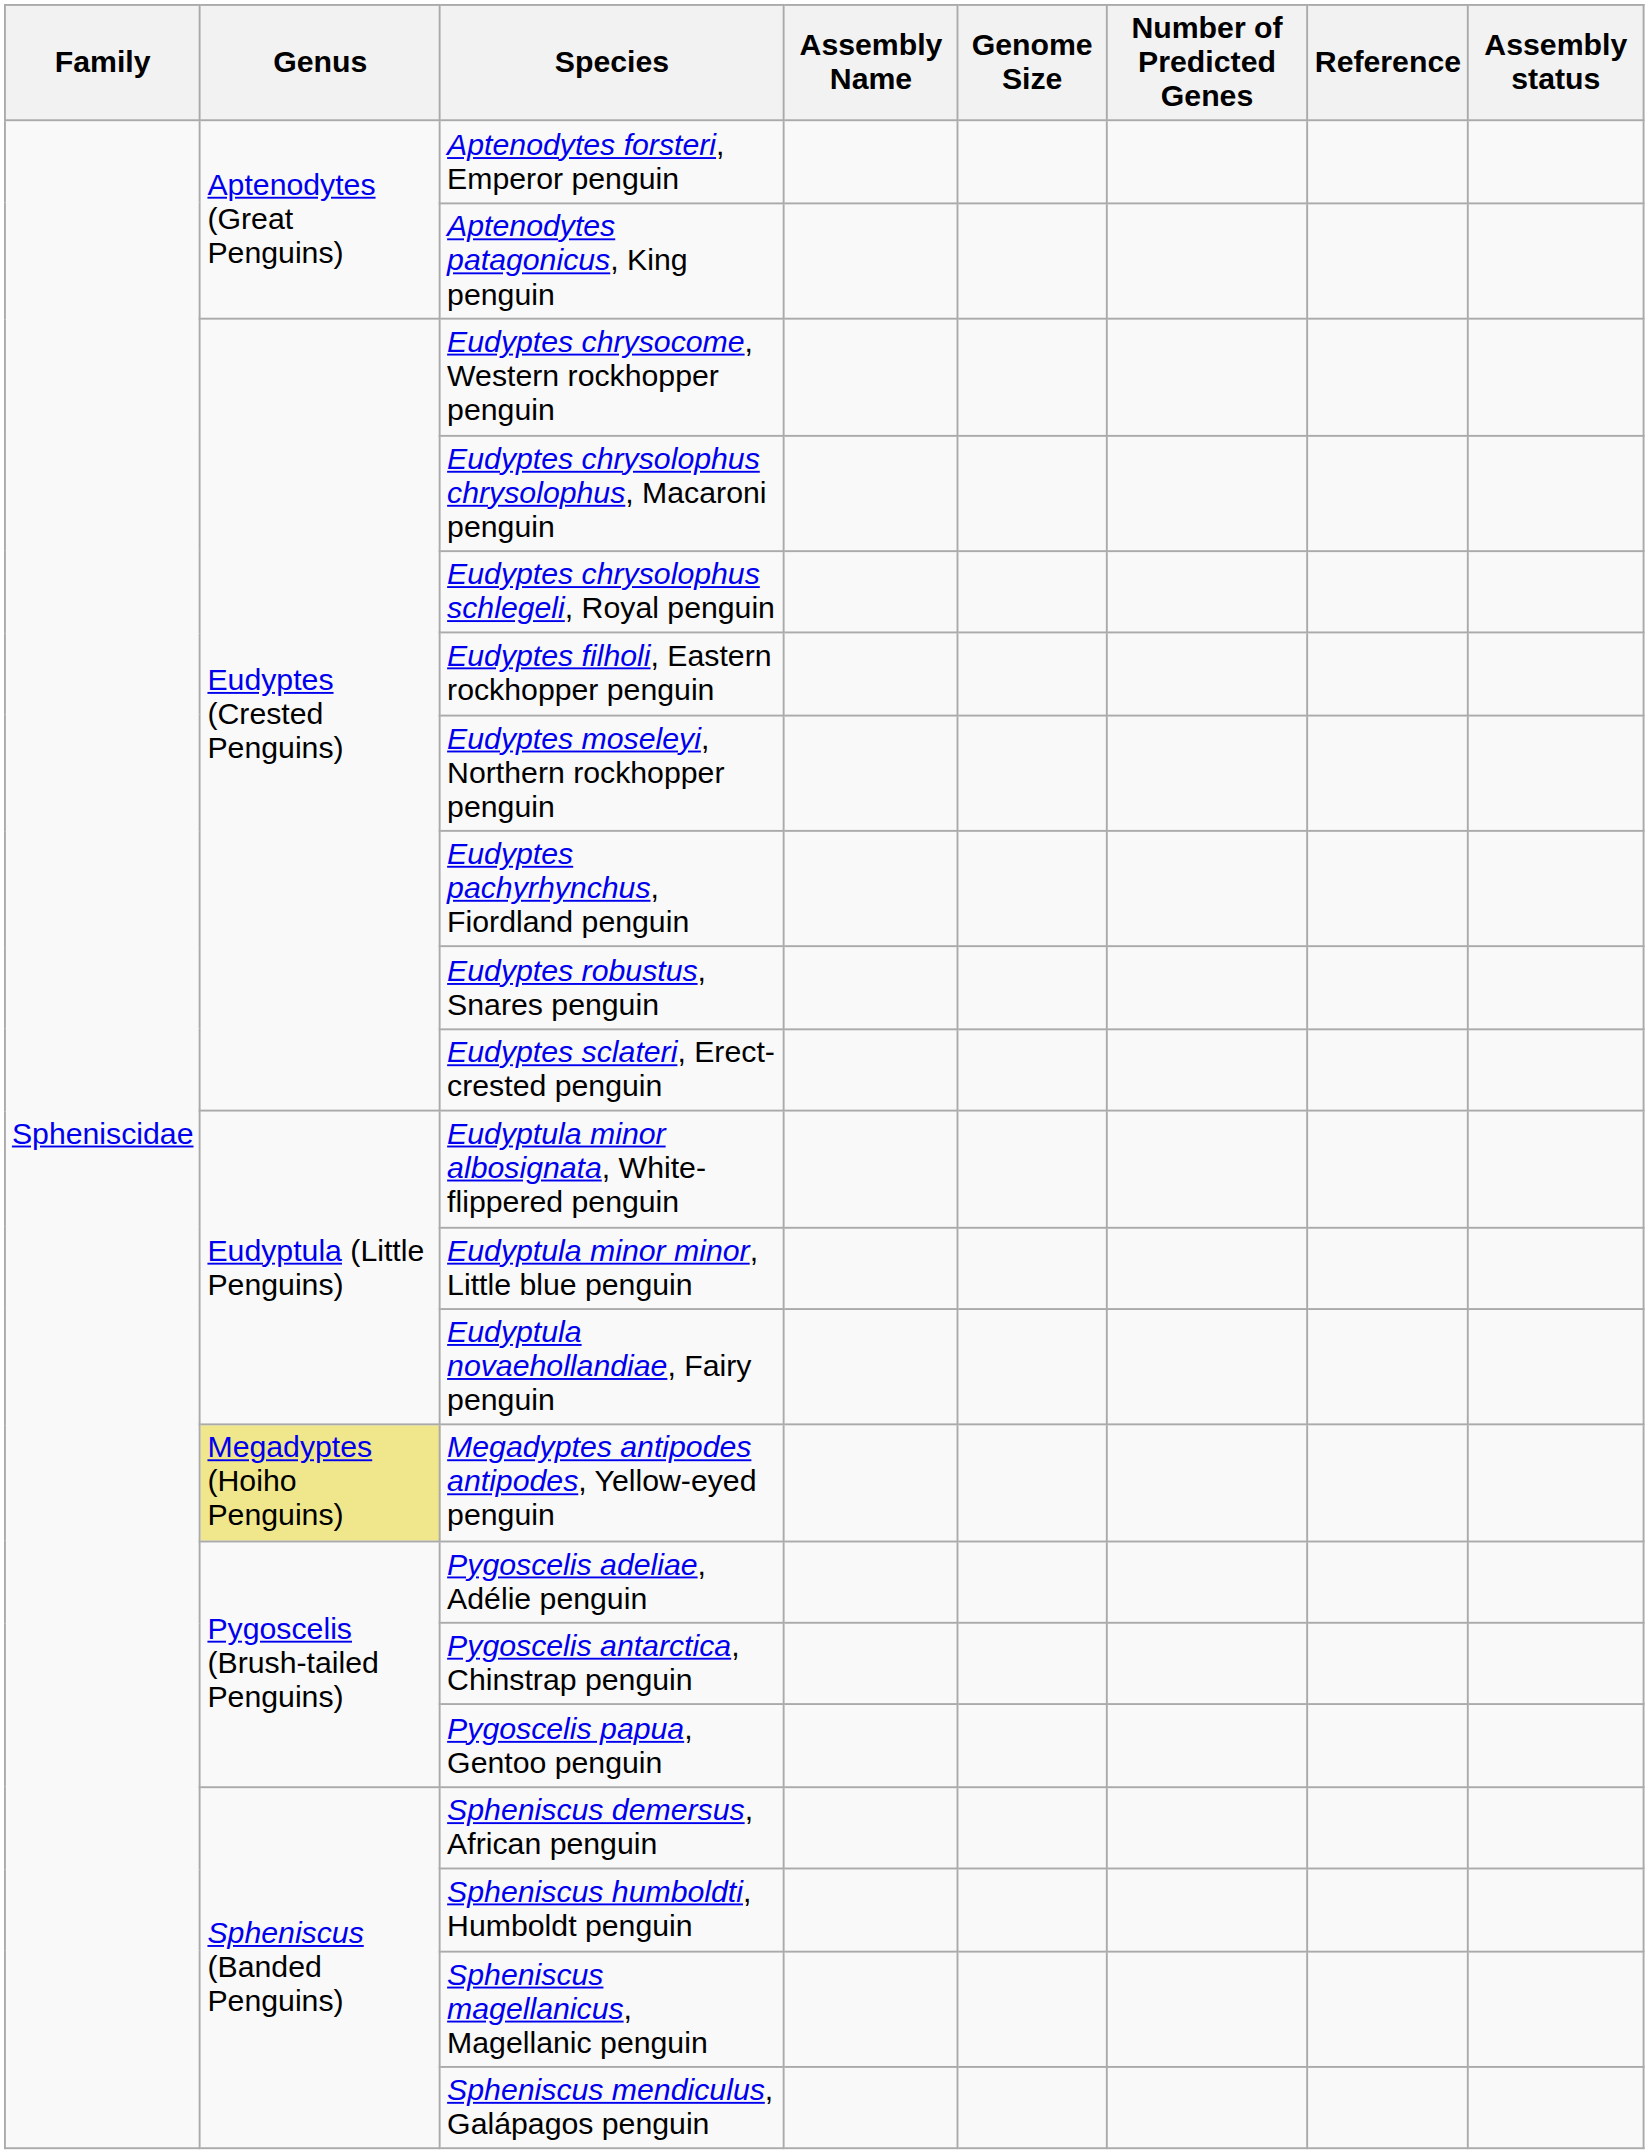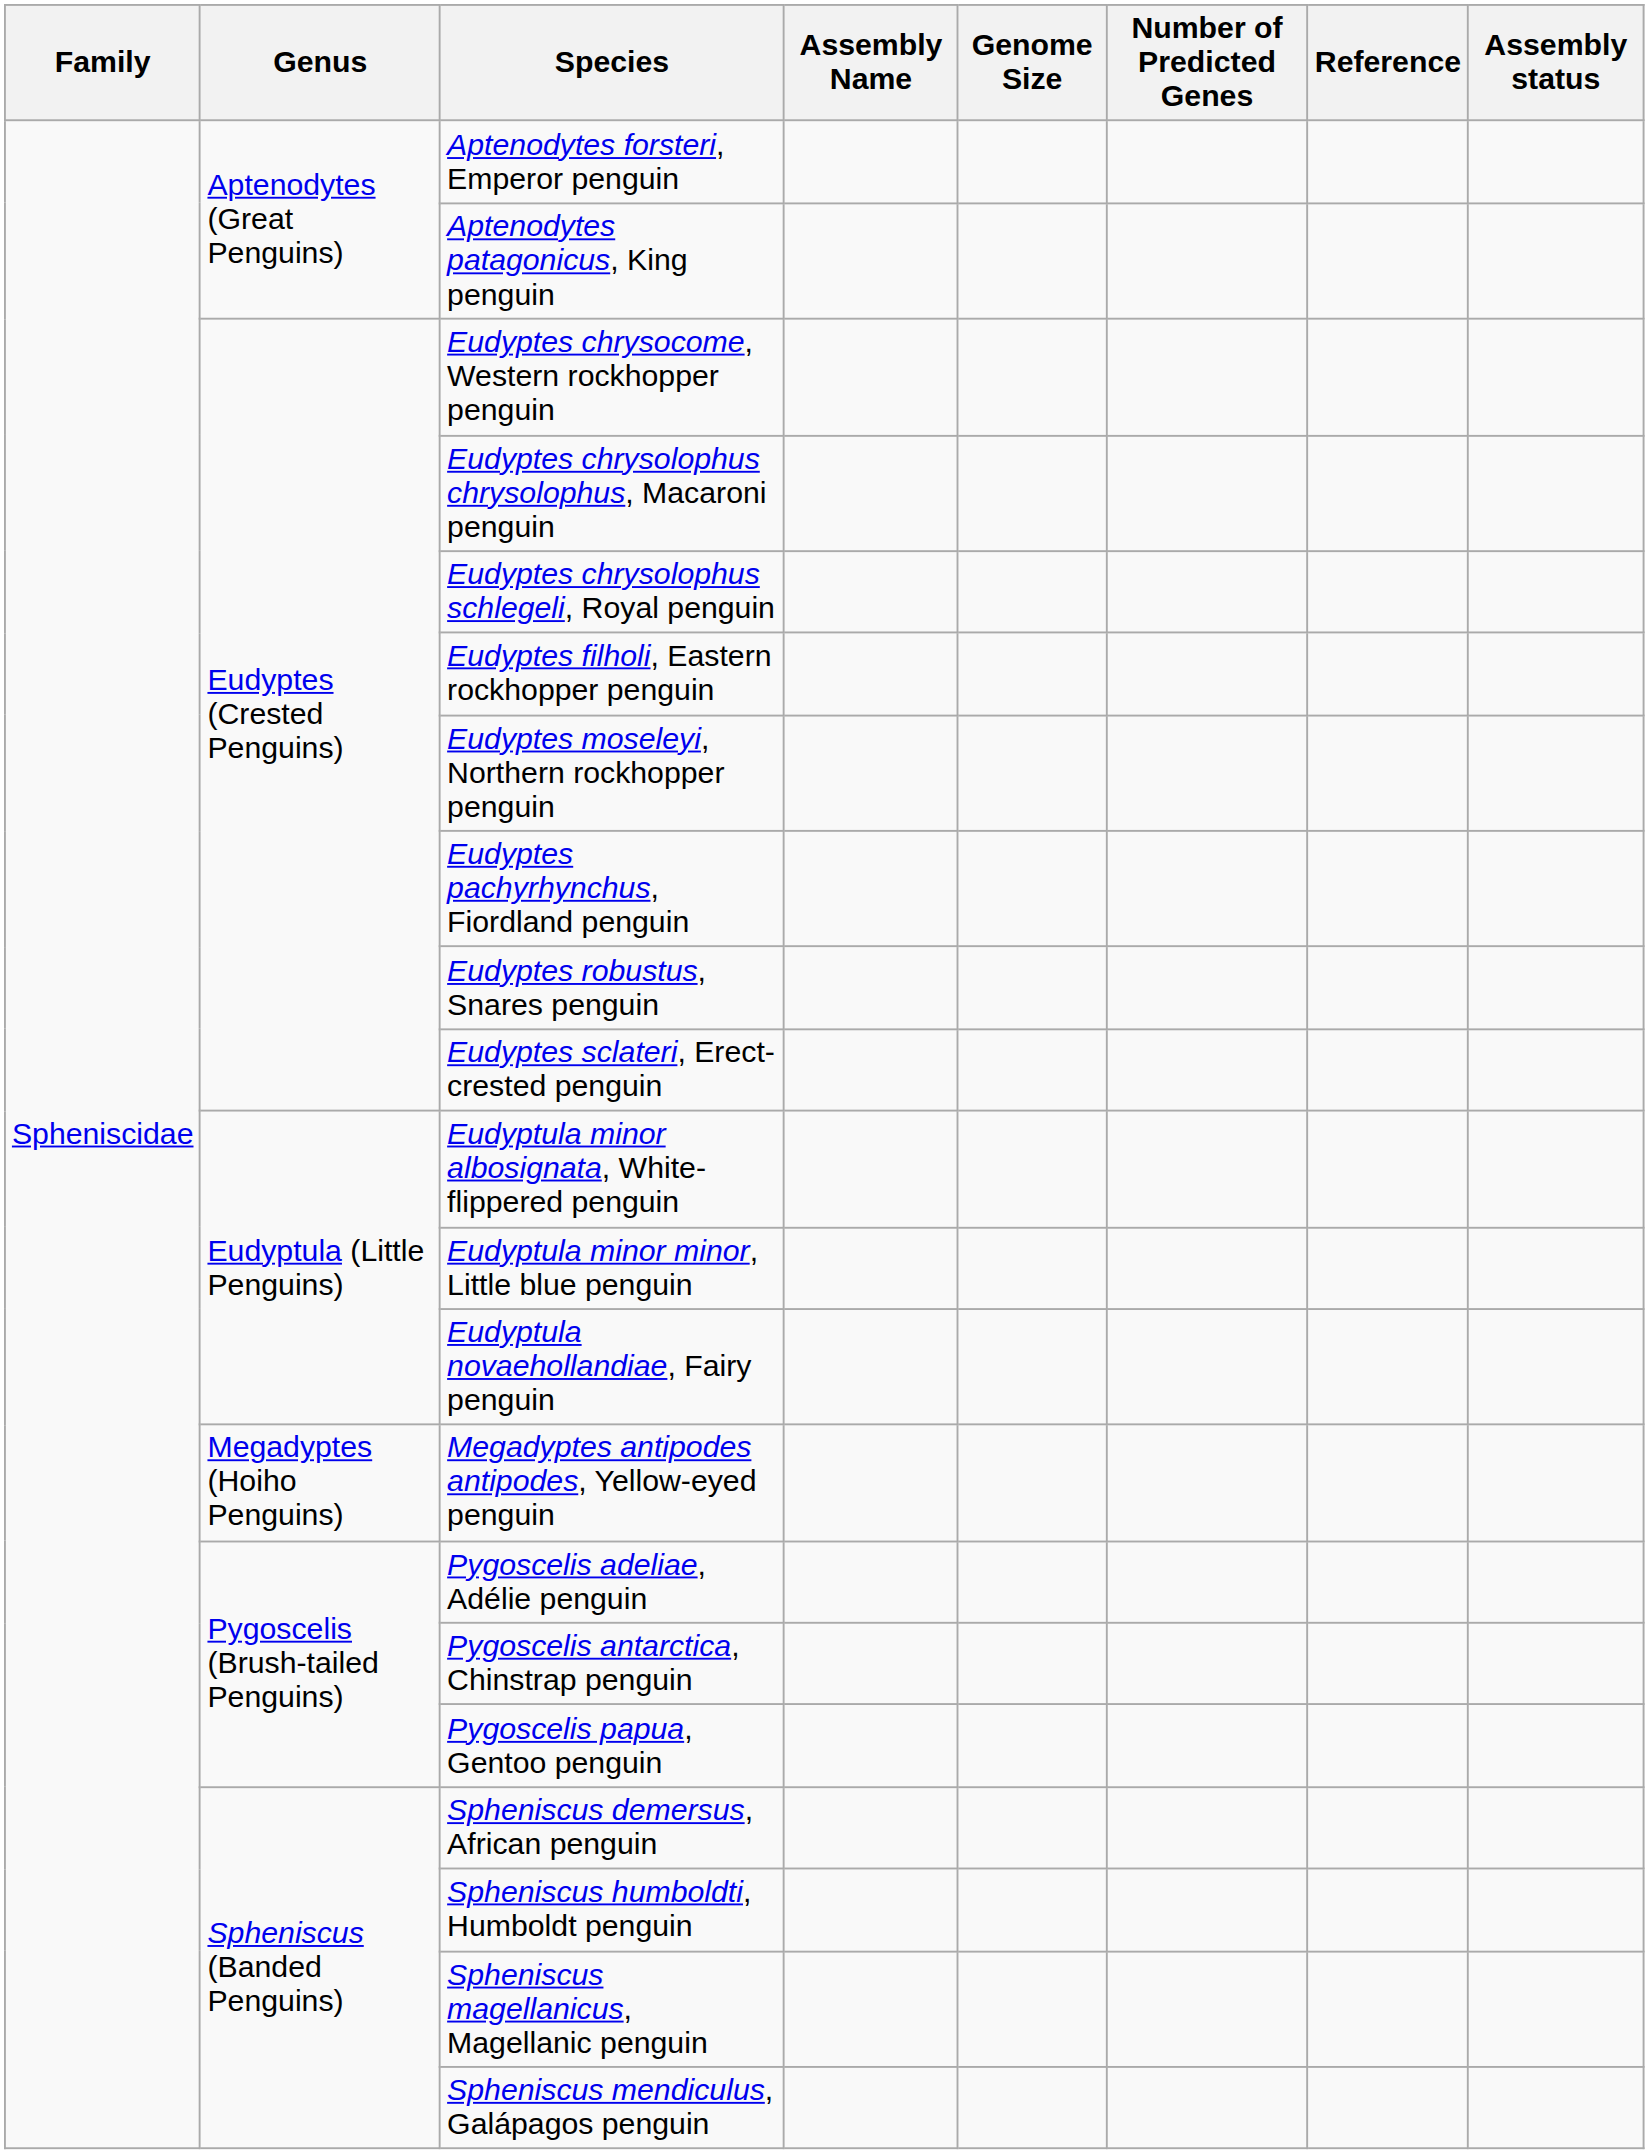(290, 1482) khaki background -> (290, 1482) no background
